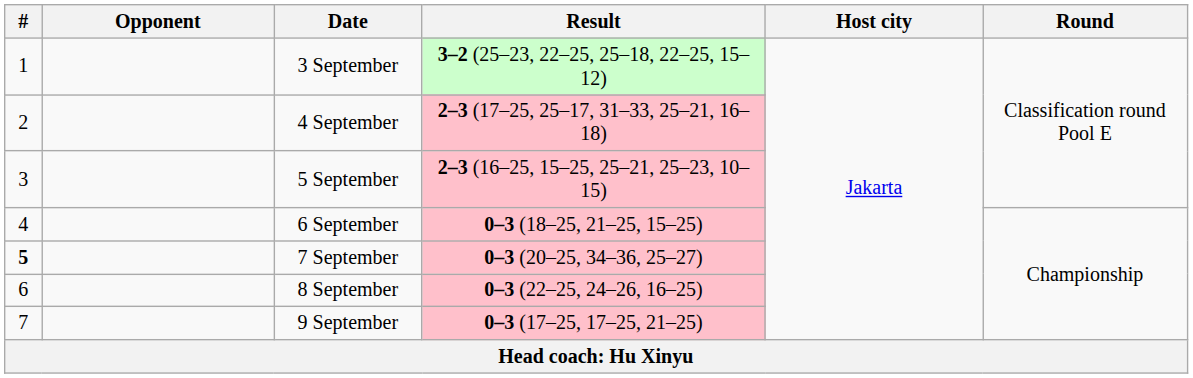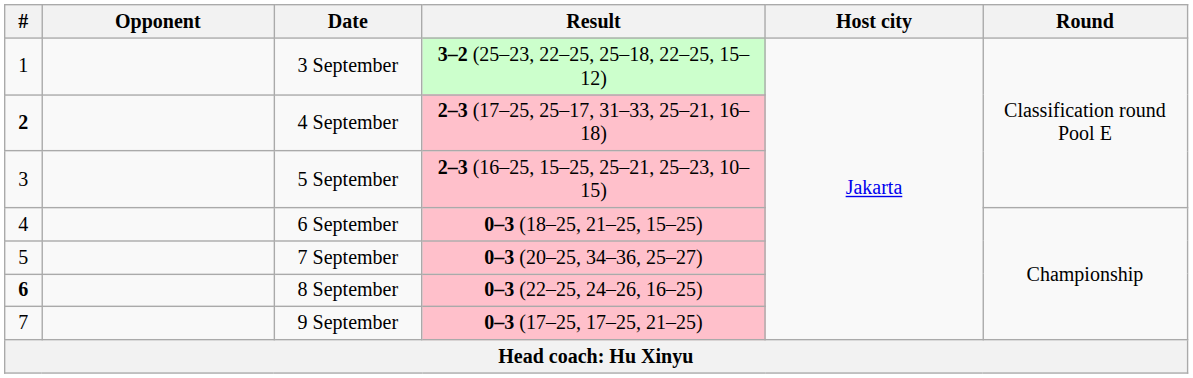(23, 122) normal -> (23, 122) bold
(23, 257) bold -> (23, 257) normal
(23, 290) normal -> (23, 290) bold
